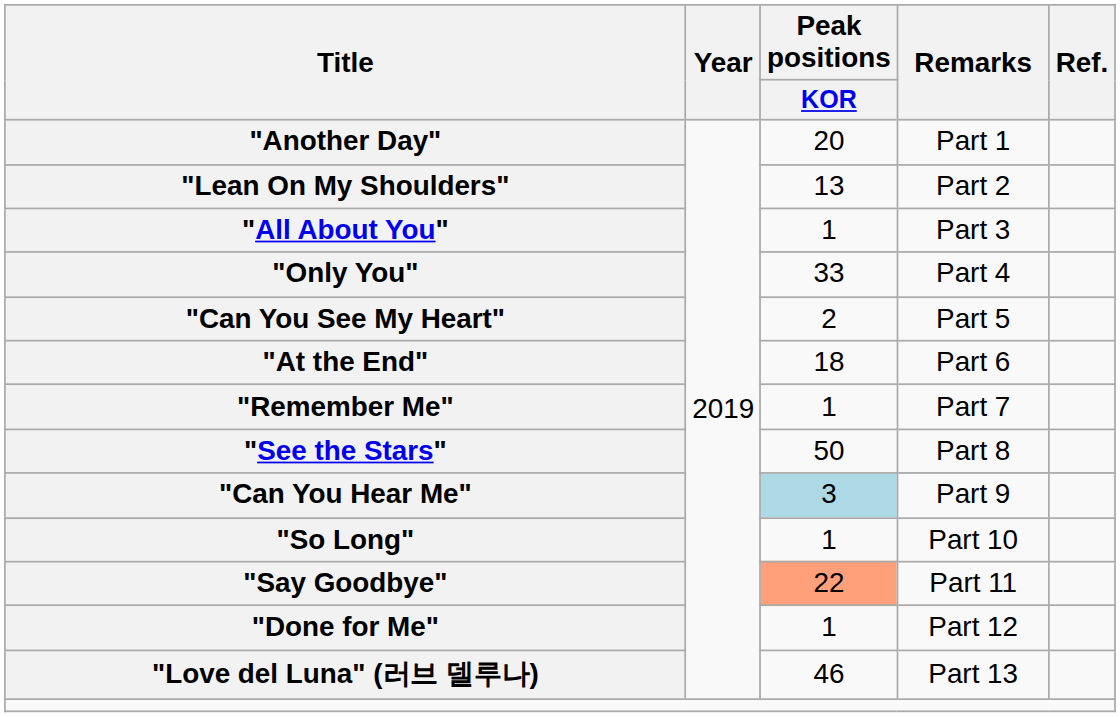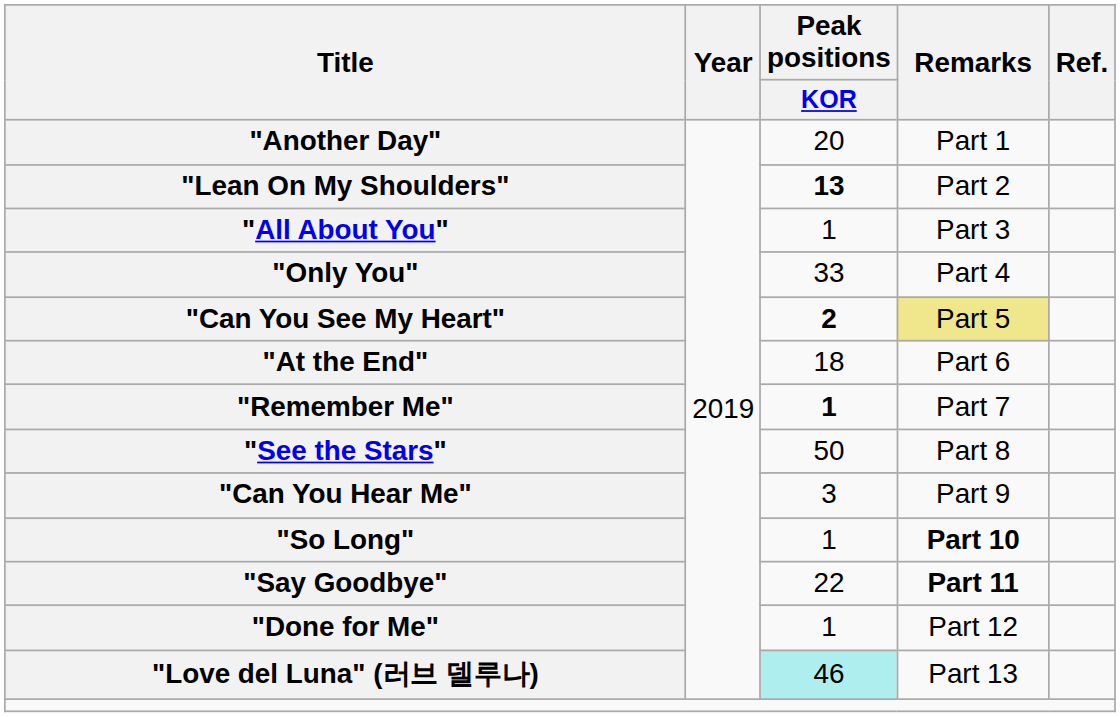(829, 185) normal -> (829, 185) bold
(829, 318) normal -> (829, 318) bold
(973, 318) no background -> (973, 318) khaki background
(829, 406) normal -> (829, 406) bold
(829, 494) lightblue background -> (829, 494) no background
(973, 539) normal -> (973, 539) bold
(829, 583) lightsalmon background -> (829, 583) no background
(973, 583) normal -> (973, 583) bold
(829, 674) no background -> (829, 674) paleturquoise background
